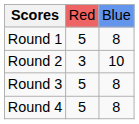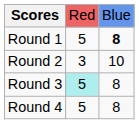(116, 38) normal -> (116, 38) bold
(82, 84) no background -> (82, 84) paleturquoise background
